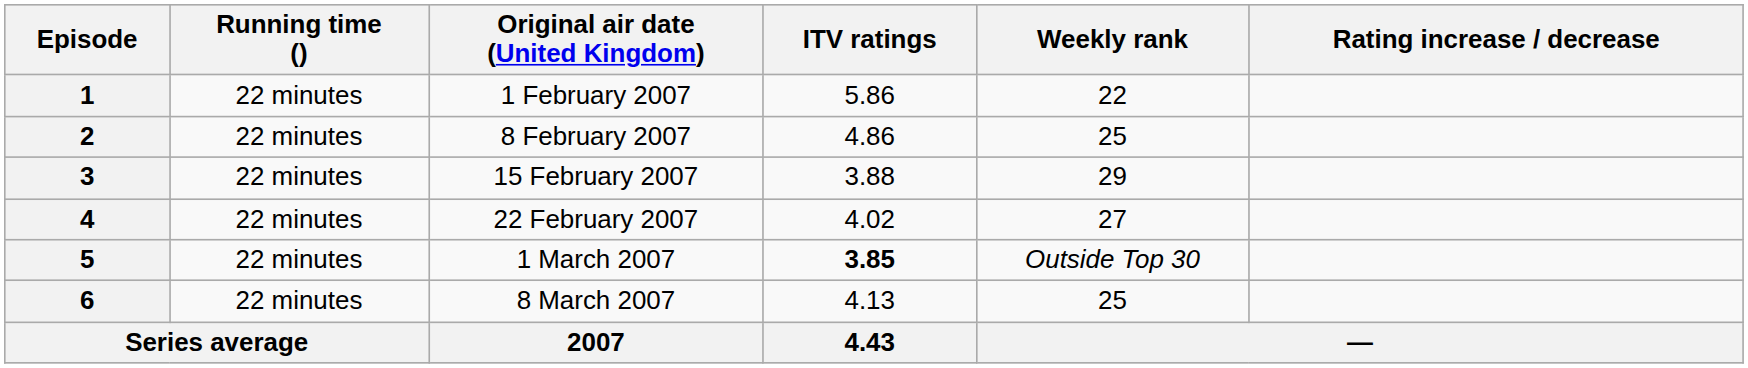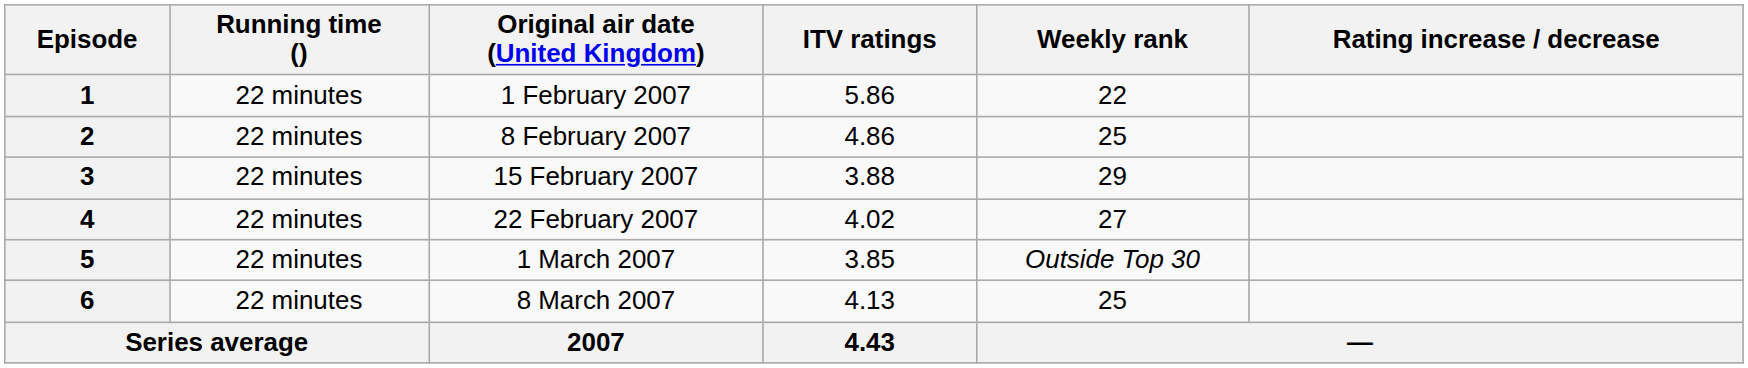(870, 259) bold -> (870, 259) normal
